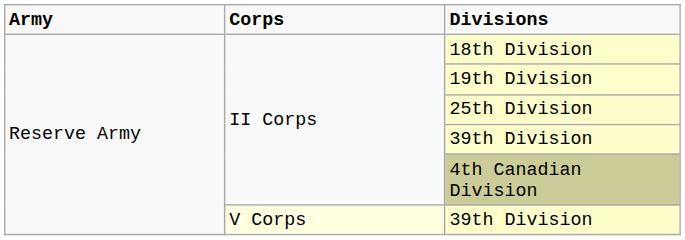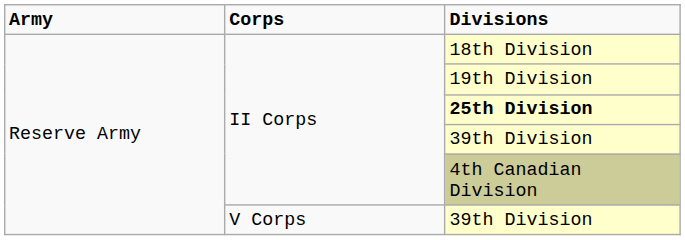(521, 109) normal -> (521, 109) bold
(268, 220) lightyellow background -> (268, 220) no background
